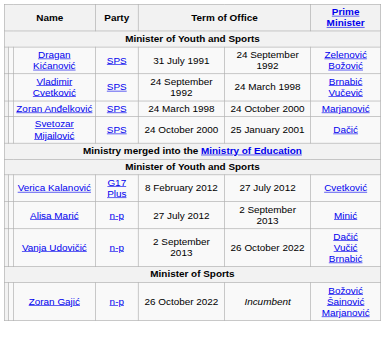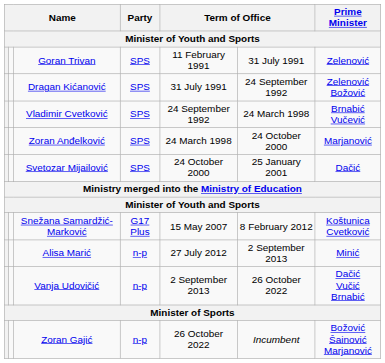+ row: (67, 60)
+ row: (67, 226)
- row: (54, 188)
